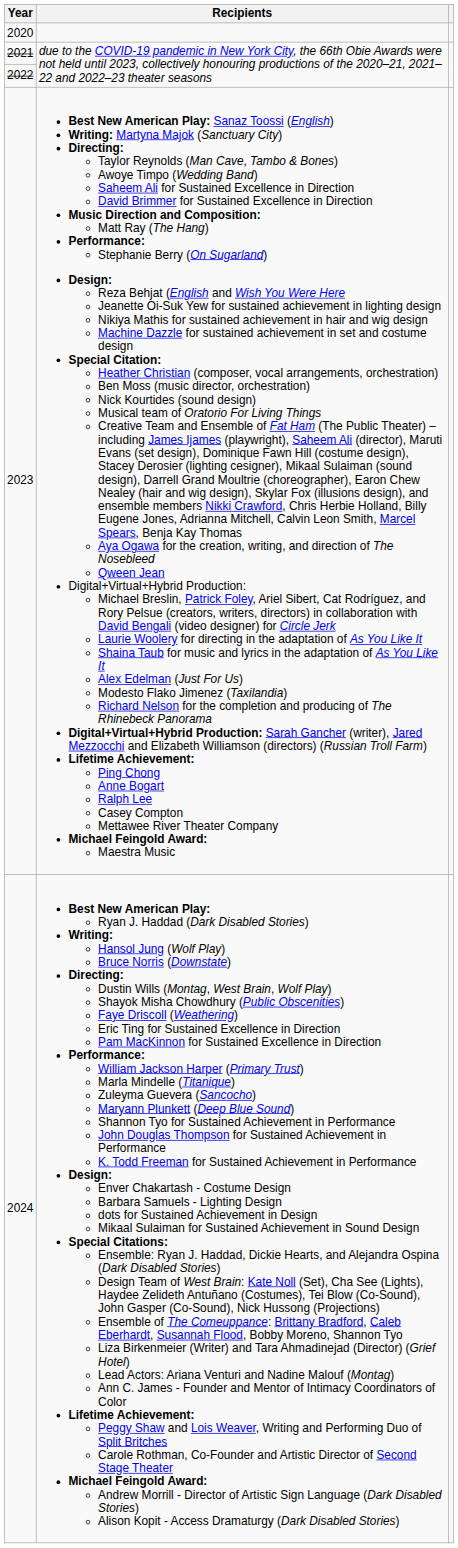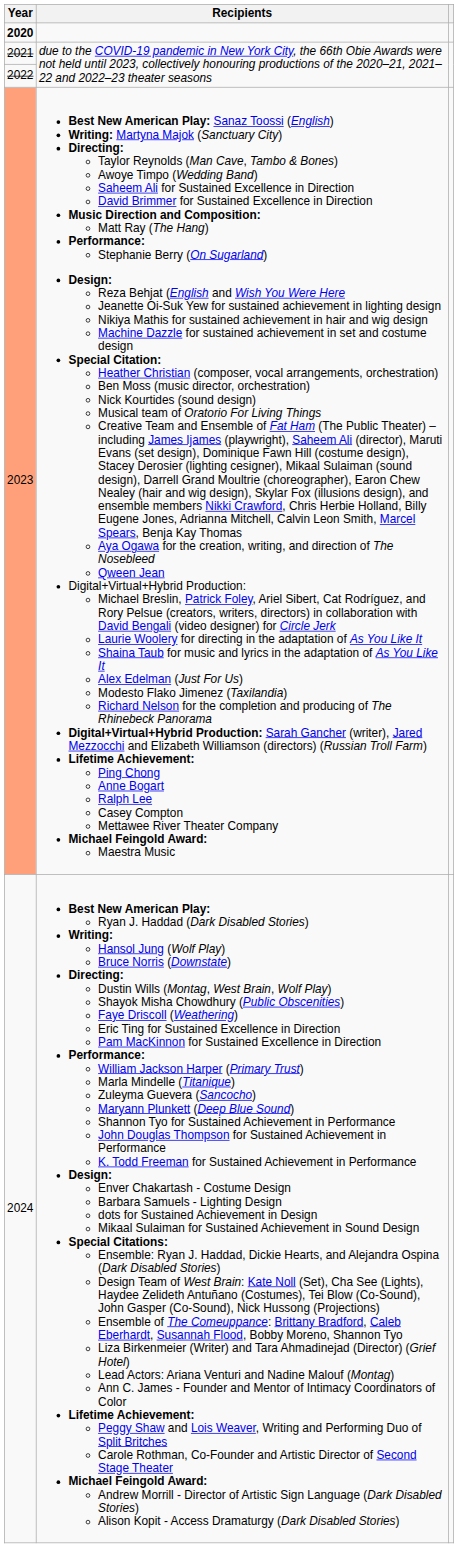(20, 32) normal -> (20, 32) bold
(20, 480) no background -> (20, 480) lightsalmon background
